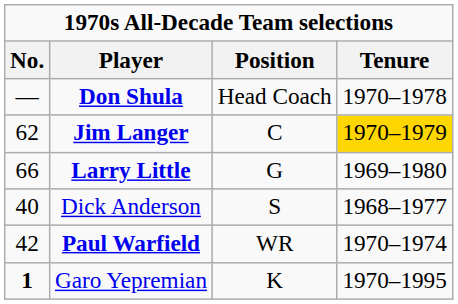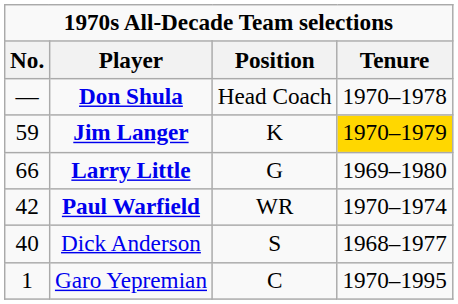(27, 133) 62 -> (27, 133) 59
(275, 133) C -> (275, 133) K
rows swapped: (131, 243) <-> (131, 206)
(27, 280) bold -> (27, 280) normal
(275, 280) K -> (275, 280) C
